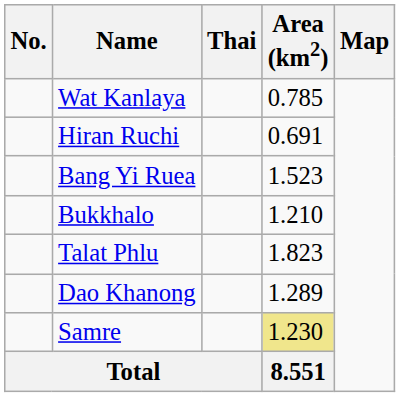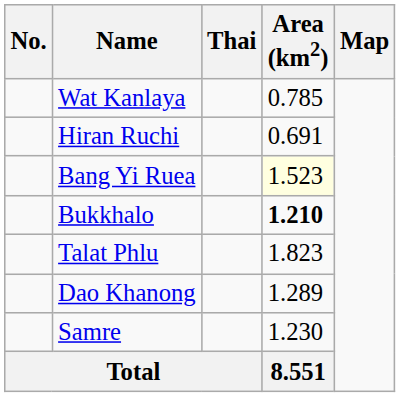(298, 176) no background -> (298, 176) lightyellow background
(298, 215) normal -> (298, 215) bold
(298, 332) khaki background -> (298, 332) no background
